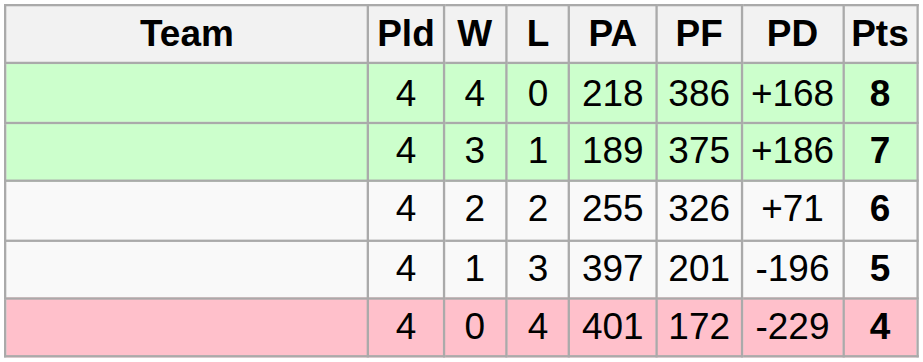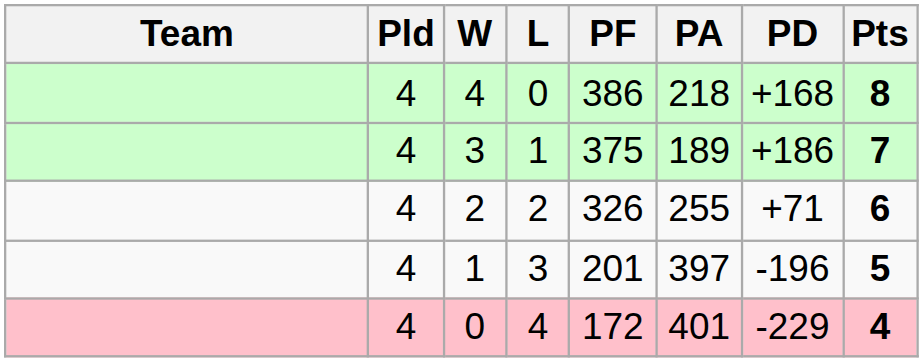columns swapped: (699, 33) <-> (613, 33)
